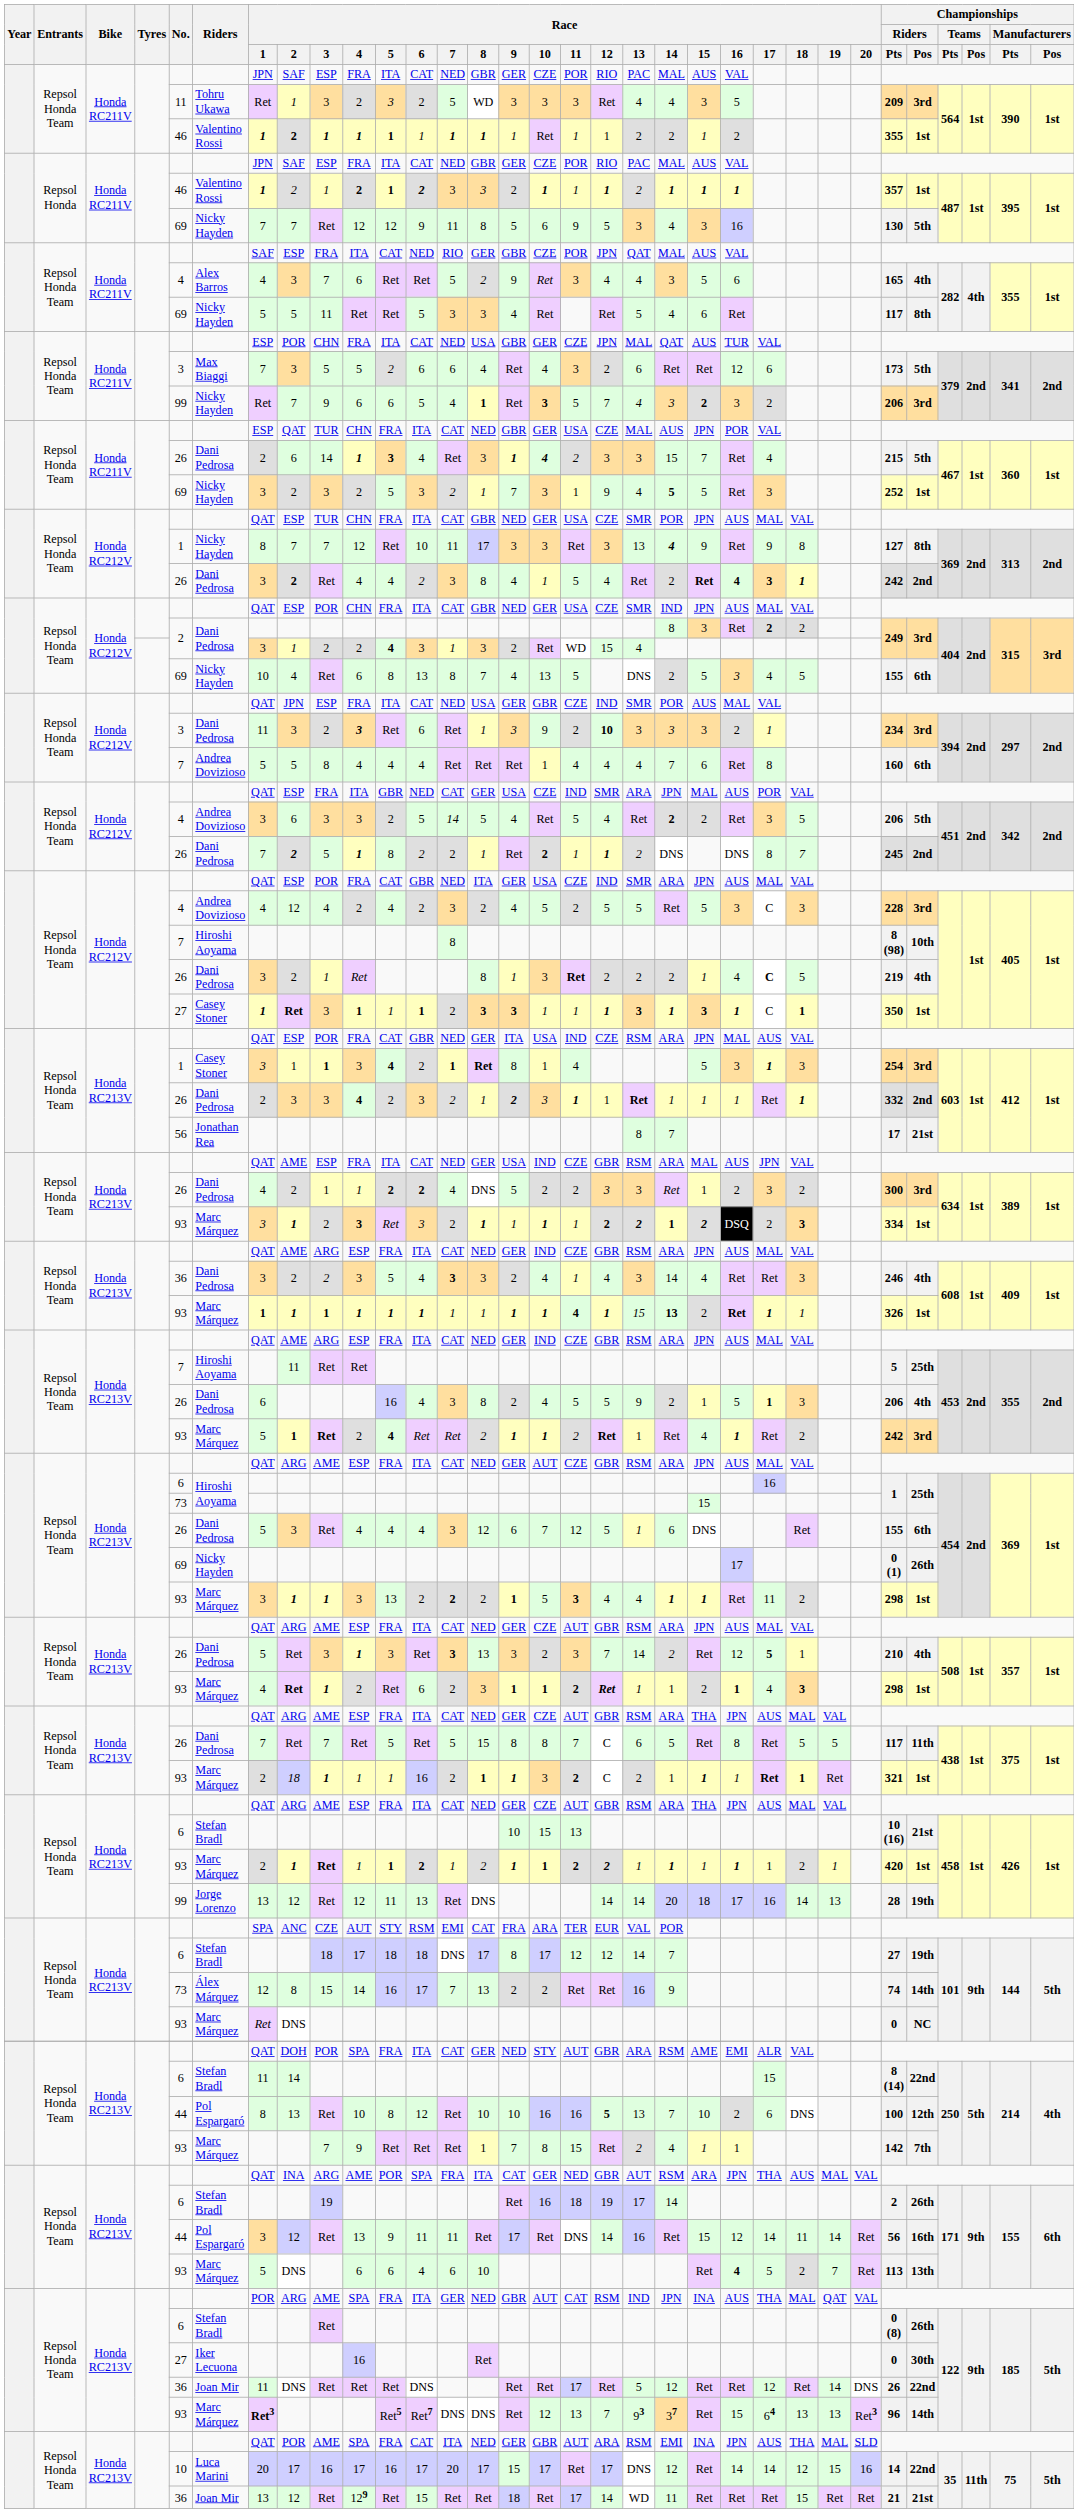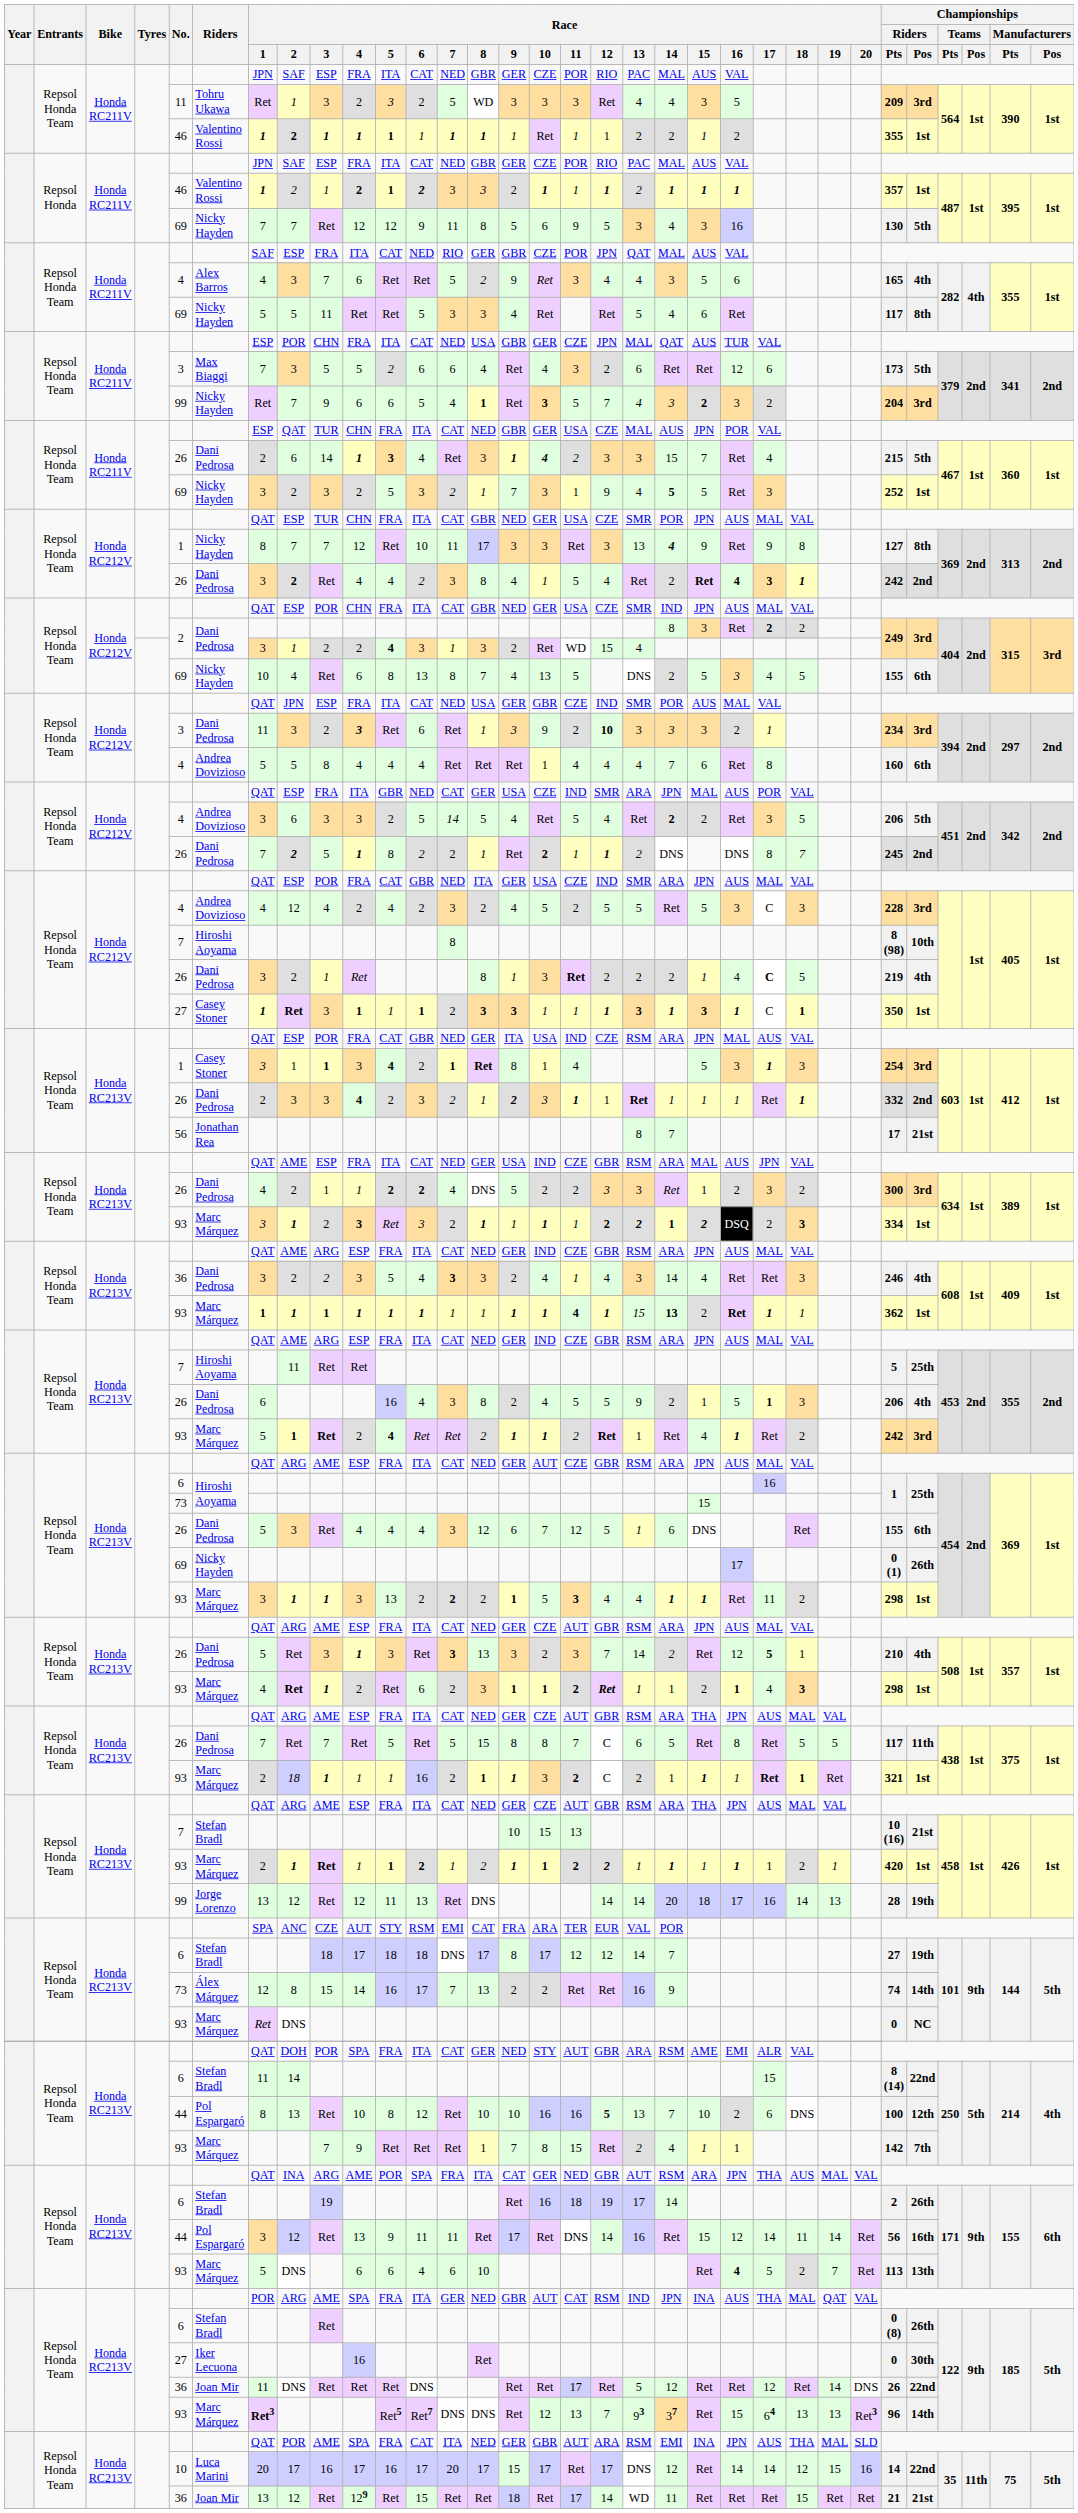(894, 403) 206 -> (894, 403) 204
(181, 764) 7 -> (181, 764) 4
(894, 1312) 326 -> (894, 1312) 362
(181, 1832) 6 -> (181, 1832) 7
